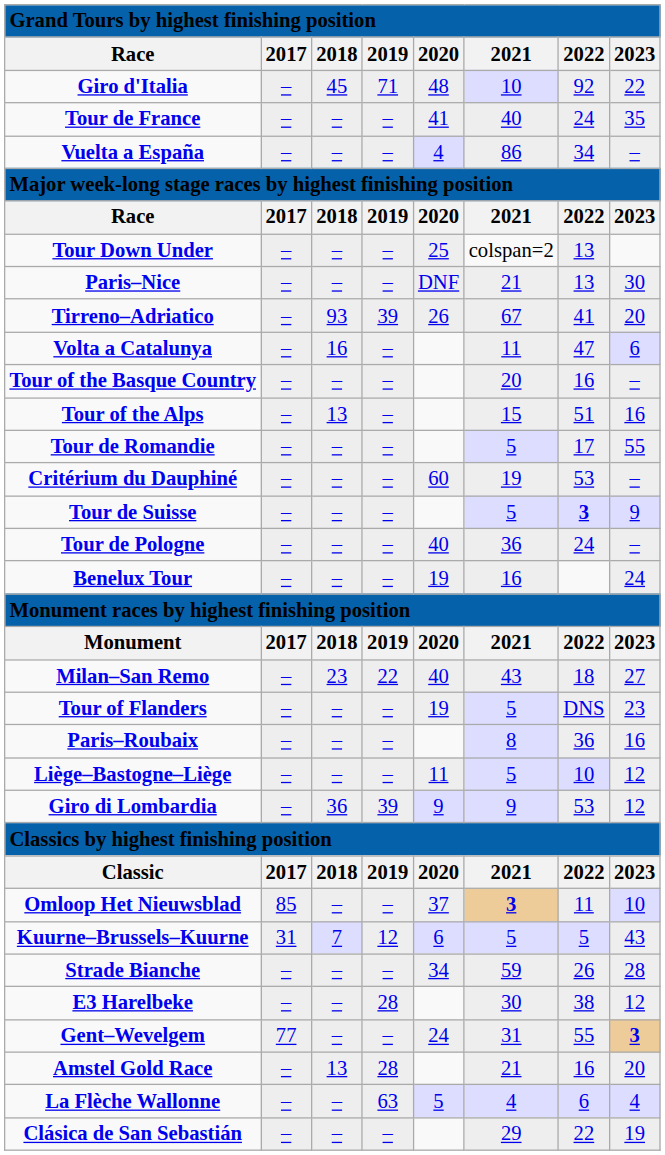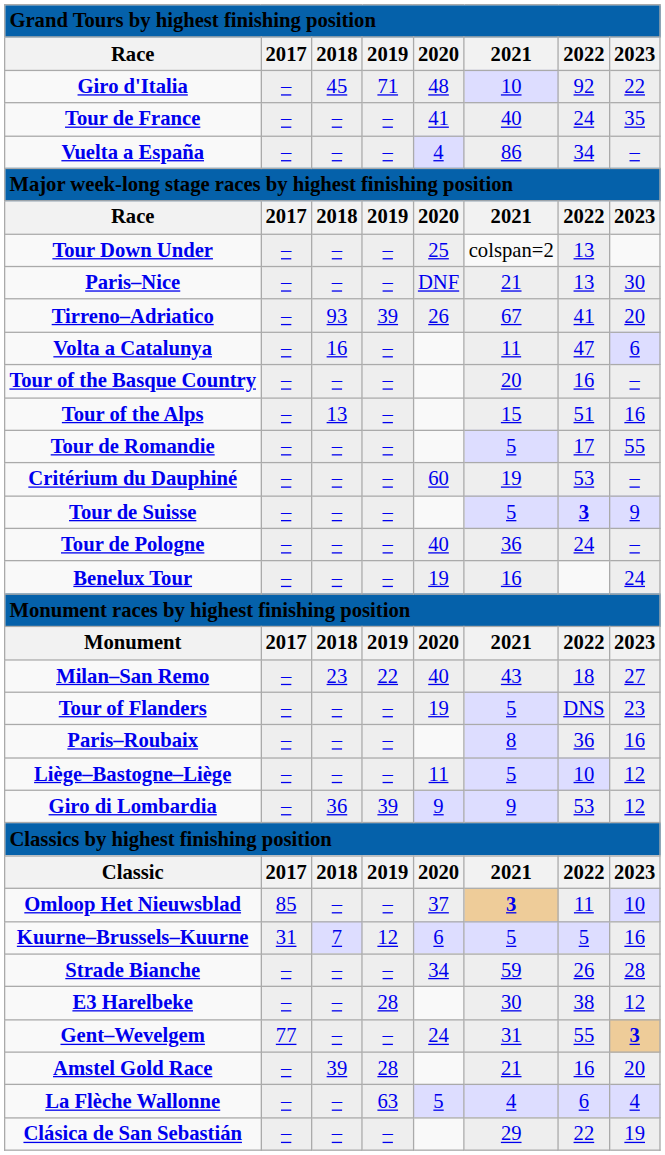(635, 937) 43 -> (635, 937) 16
(337, 1068) 13 -> (337, 1068) 39
